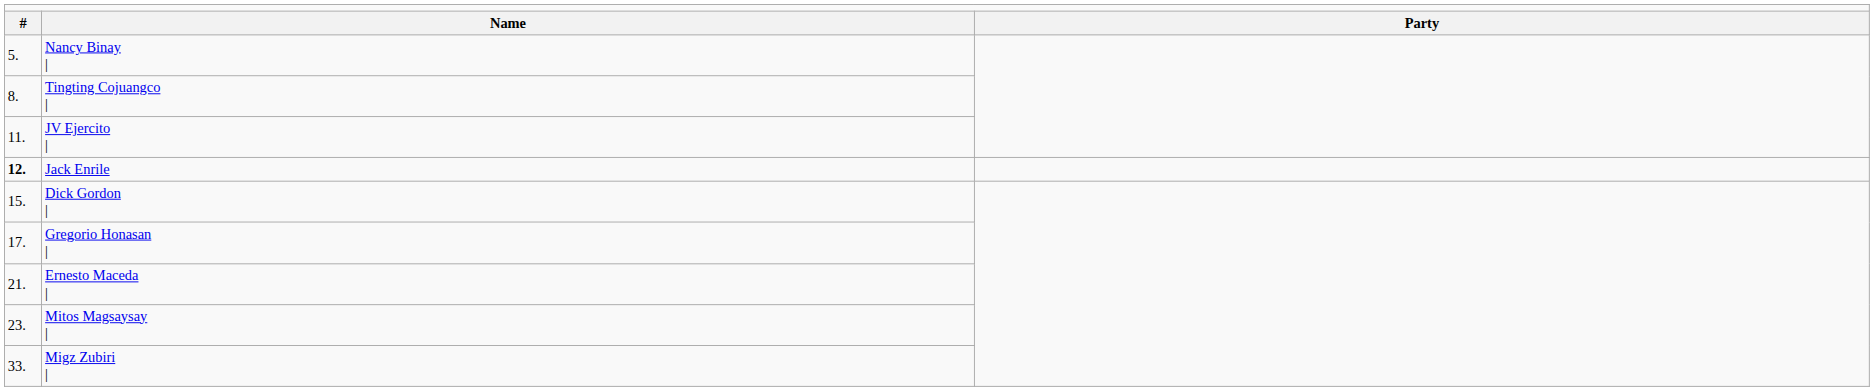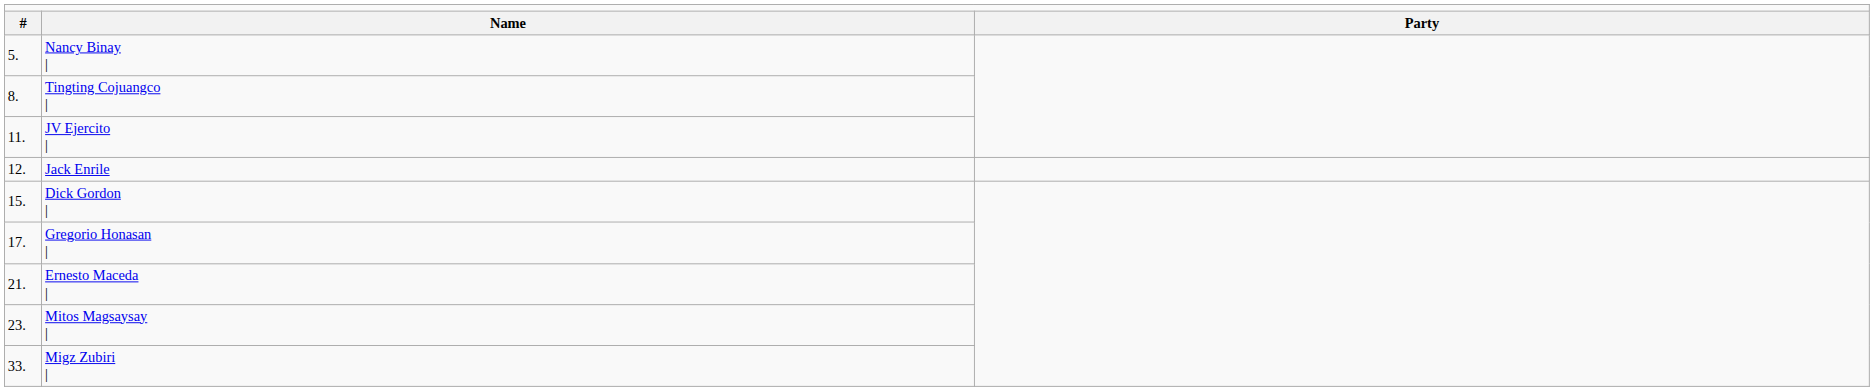(17, 169) bold -> (17, 169) normal
